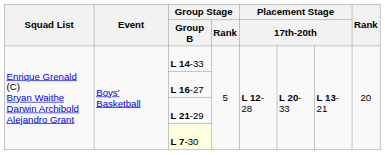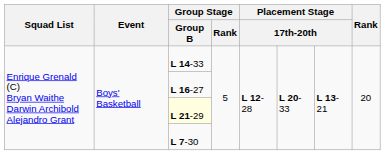(187, 116) no background -> (187, 116) lightyellow background
(184, 142) lightyellow background -> (184, 142) no background
